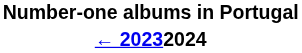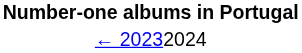(151, 39) bold -> (151, 39) normal
